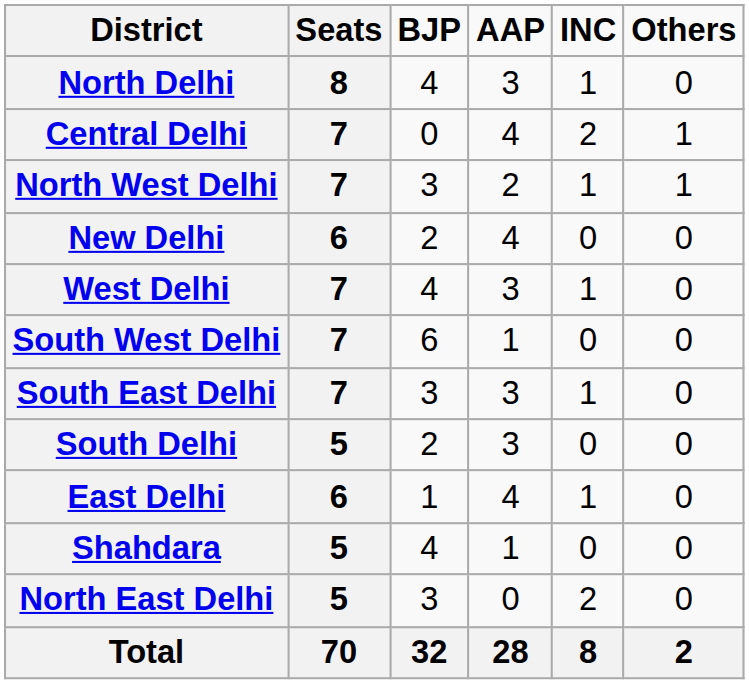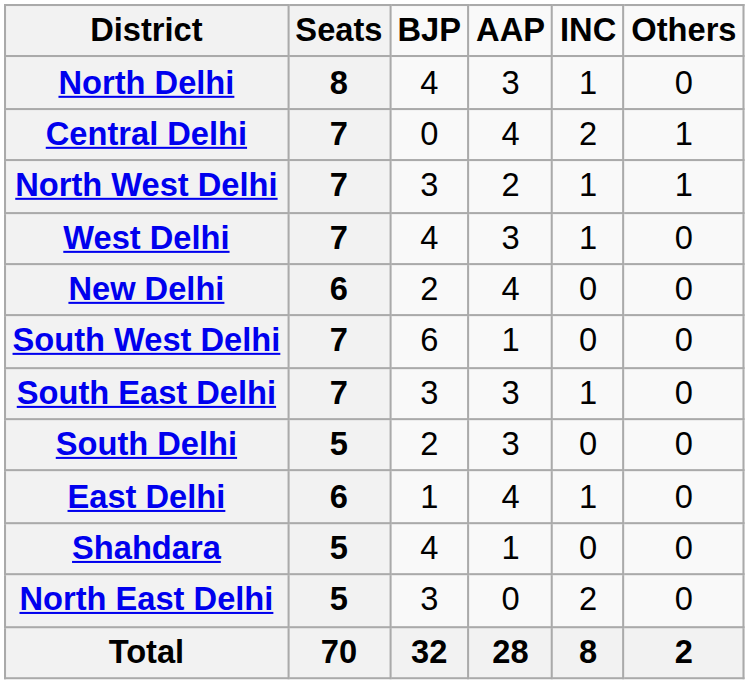rows swapped: (146, 289) <-> (146, 237)
